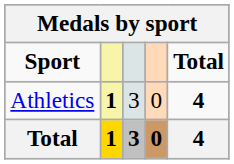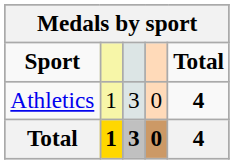(111, 100) bold -> (111, 100) normal
